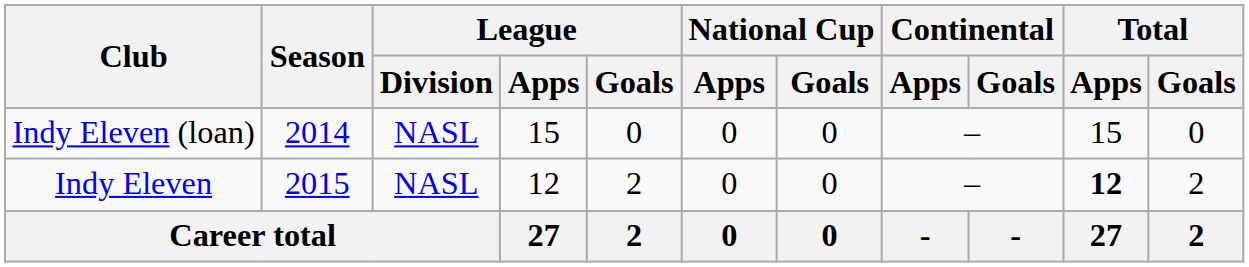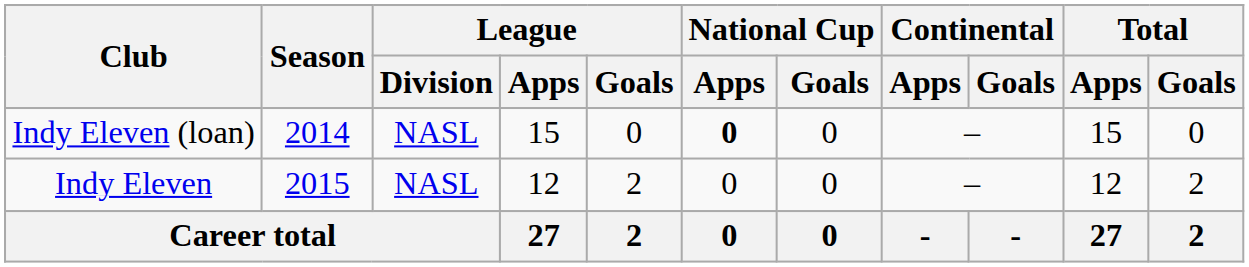(729, 132) normal -> (729, 132) bold
(1106, 183) bold -> (1106, 183) normal
